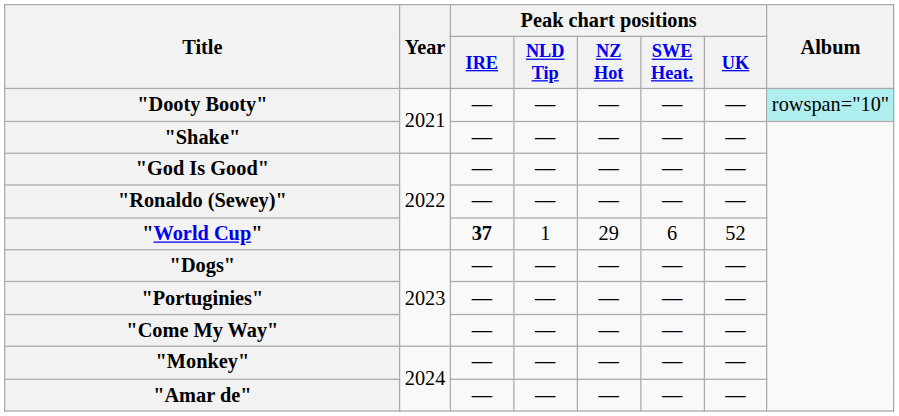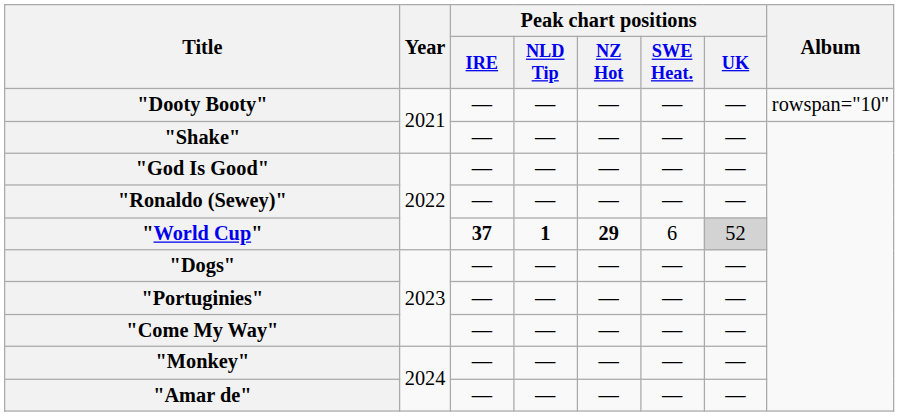(830, 104) paleturquoise background -> (830, 104) no background
(545, 233) normal -> (545, 233) bold
(609, 233) normal -> (609, 233) bold
(735, 233) no background -> (735, 233) lightgrey background
